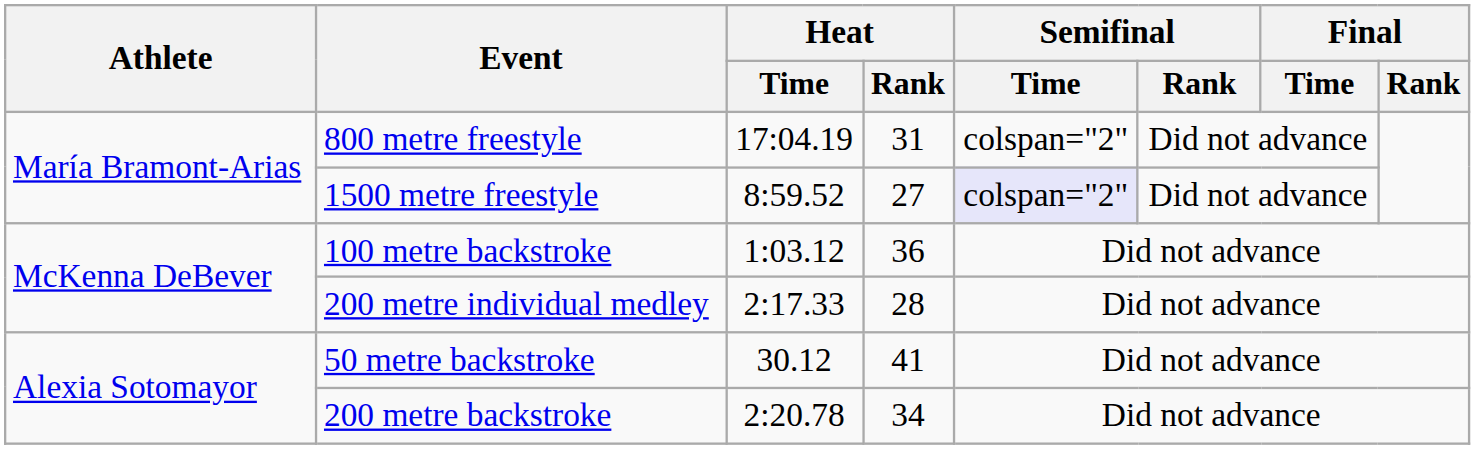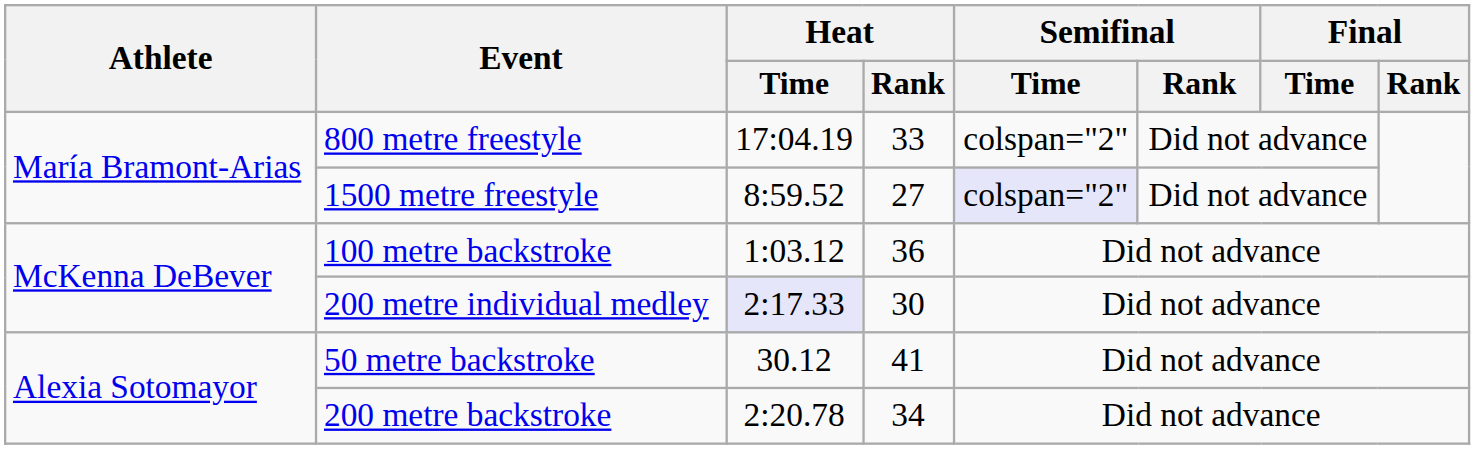(908, 139) 31 -> (908, 139) 33
(794, 304) no background -> (794, 304) lavender background
(908, 304) 28 -> (908, 304) 30
